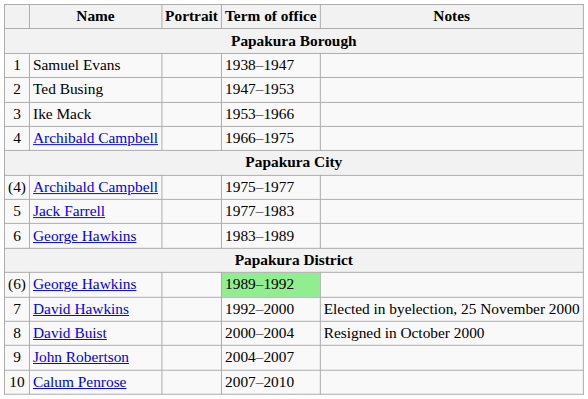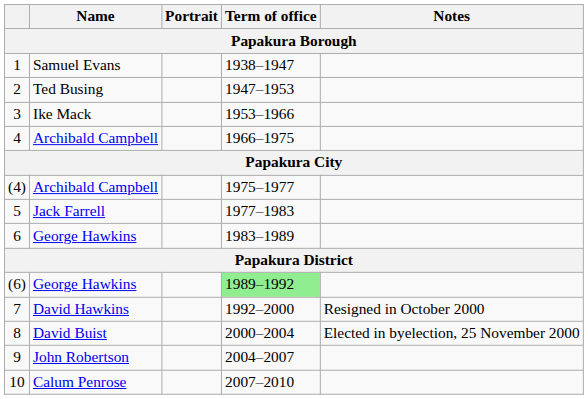(452, 308) Elected in byelection, 25 November 2000 -> (404, 308) Resigned in October 2000
(404, 333) Resigned in October 2000 -> (452, 333) Elected in byelection, 25 November 2000
